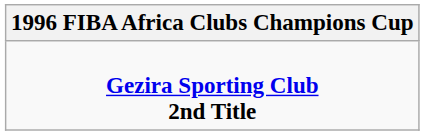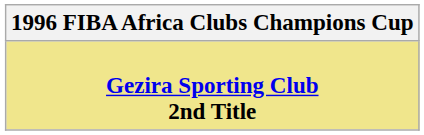(212, 98) no background -> (212, 98) khaki background
